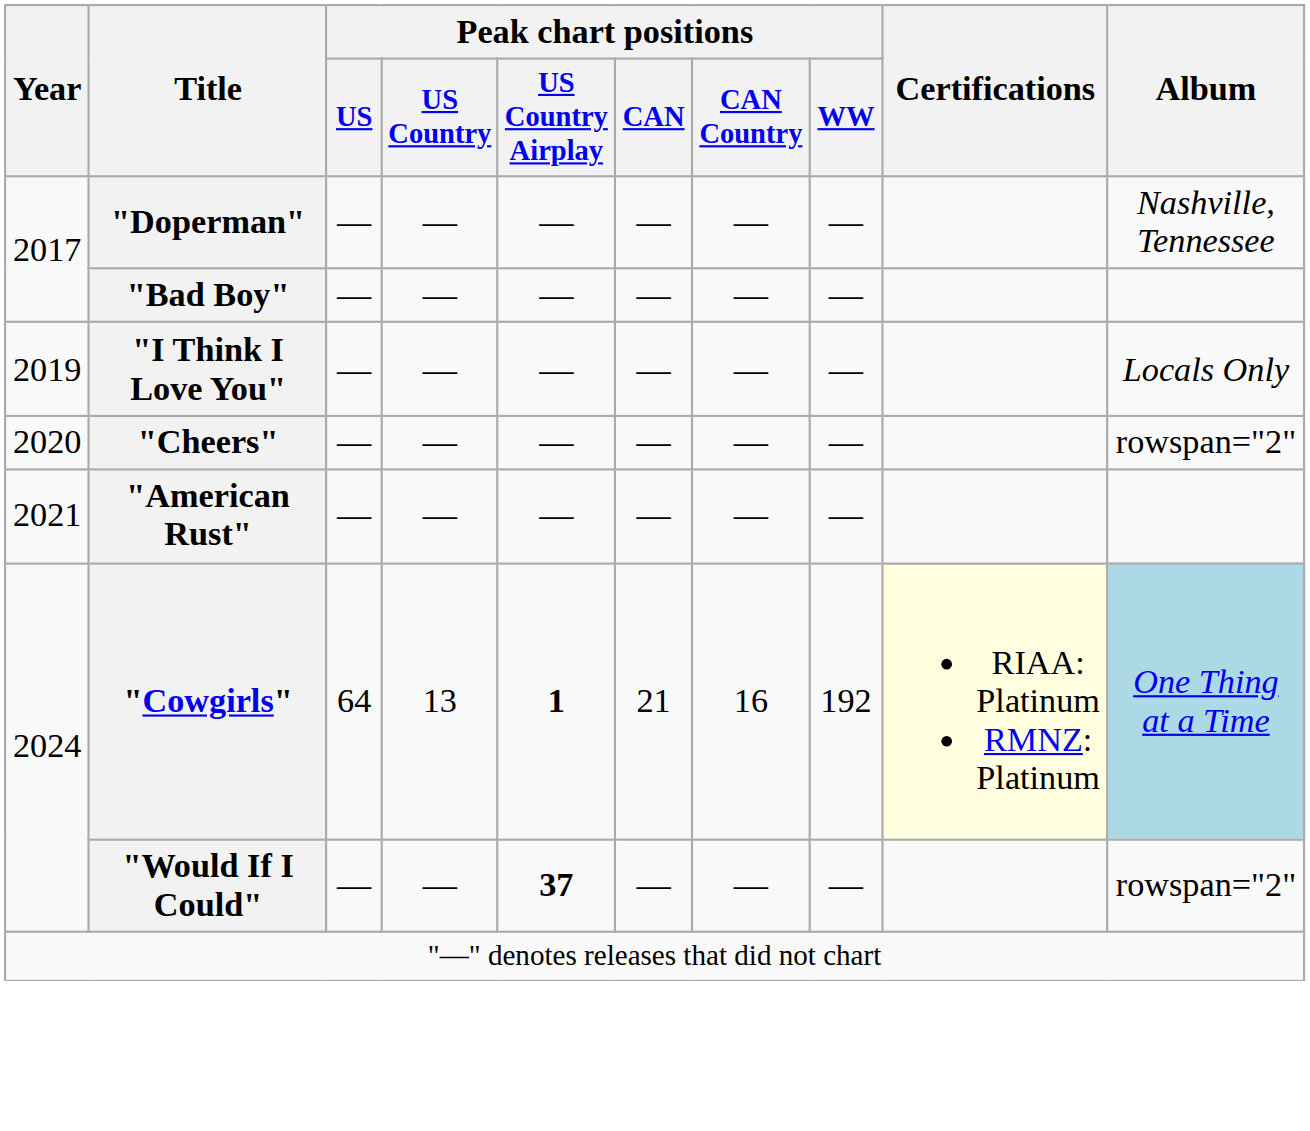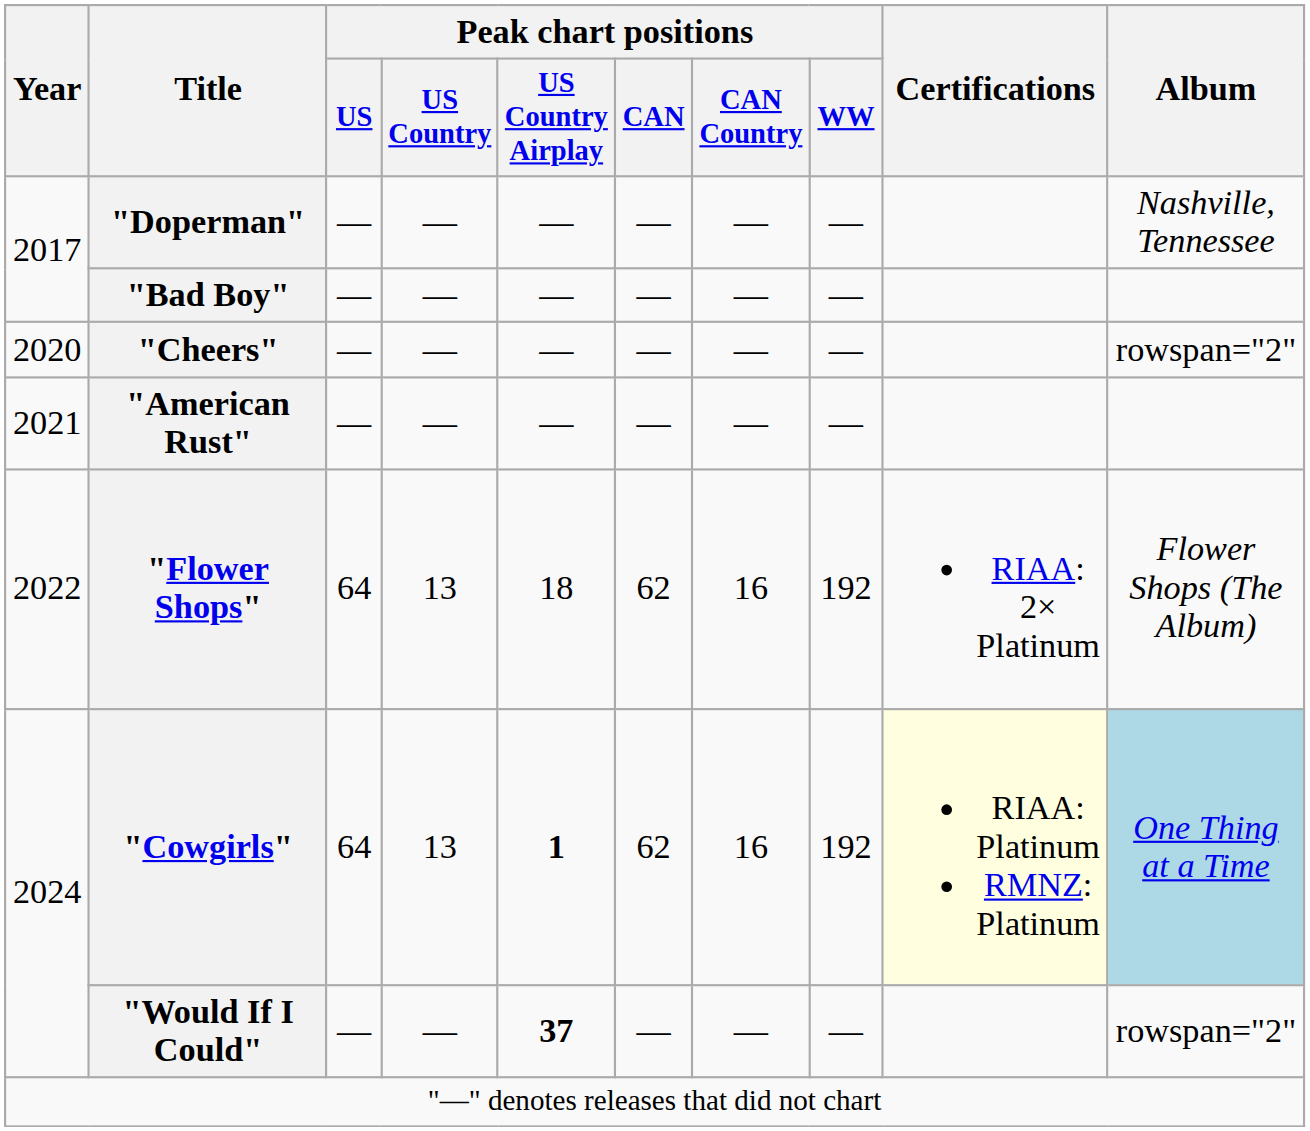- row: (208, 368)
+ row: (208, 588)
(654, 700) 21 -> (654, 846) 62
